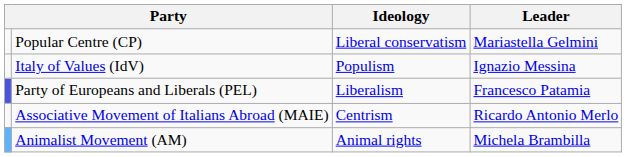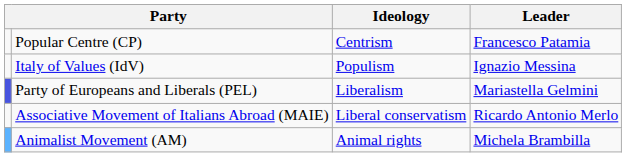(401, 41) Liberal conservatism -> (364, 41) Centrism
(536, 41) Mariastella Gelmini -> (532, 41) Francesco Patamia
(532, 90) Francesco Patamia -> (536, 90) Mariastella Gelmini
(364, 115) Centrism -> (401, 115) Liberal conservatism
